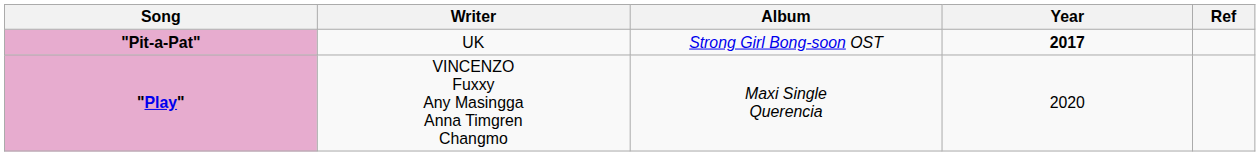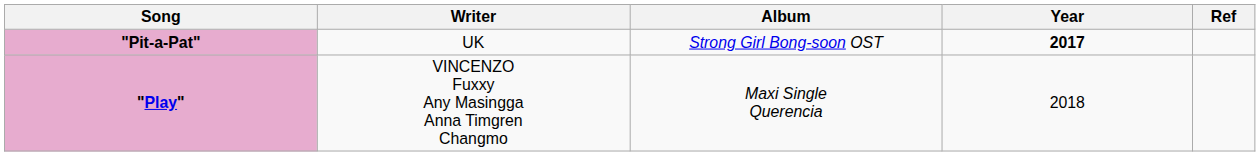(1067, 102) 2020 -> (1067, 102) 2018
